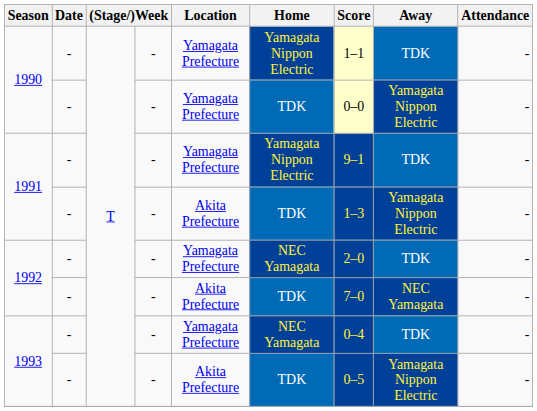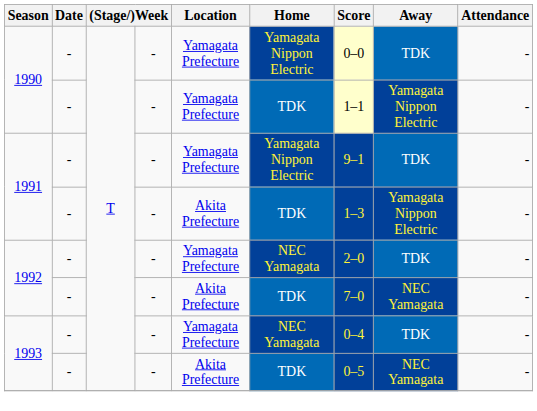(354, 53) 1–1 -> (354, 53) 0–0
(354, 106) 0–0 -> (354, 106) 1–1
(416, 380) Yamagata Nippon Electric -> (416, 372) NEC Yamagata
